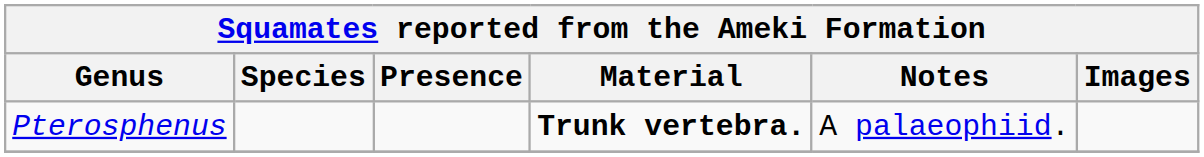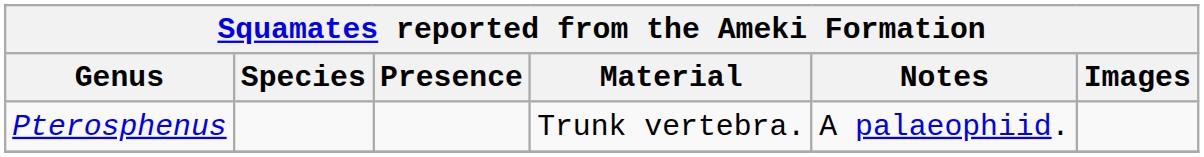(671, 126) bold -> (671, 126) normal
